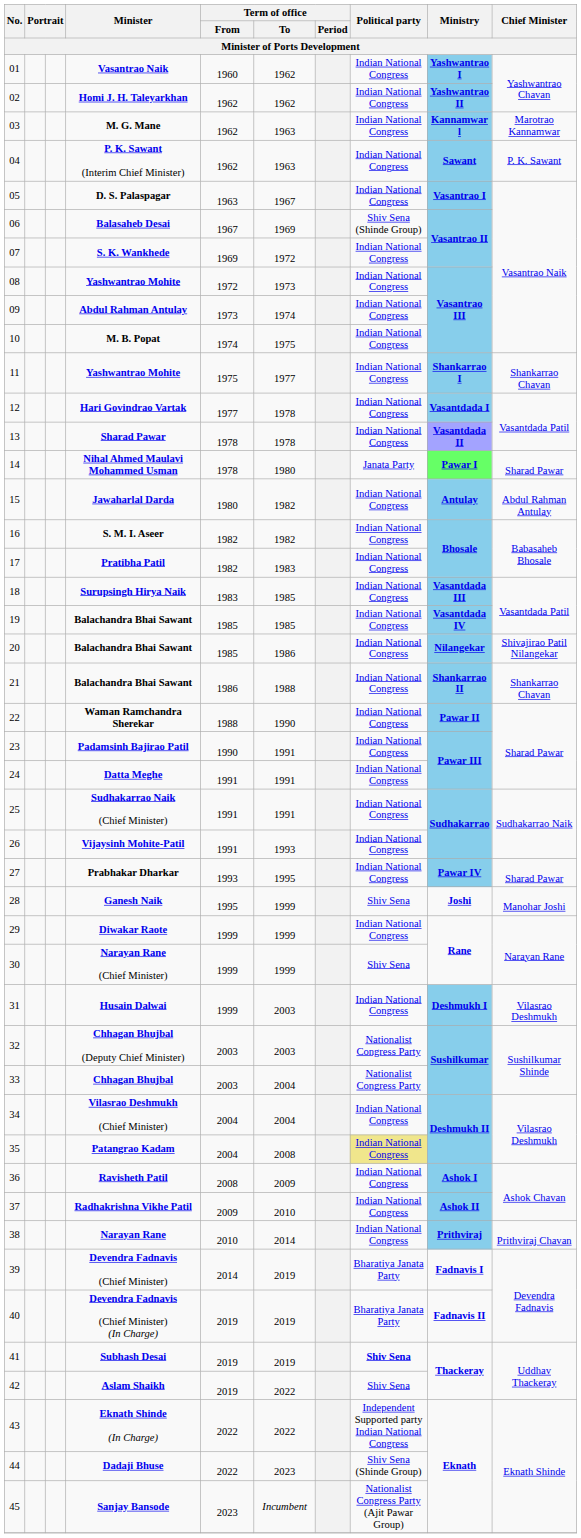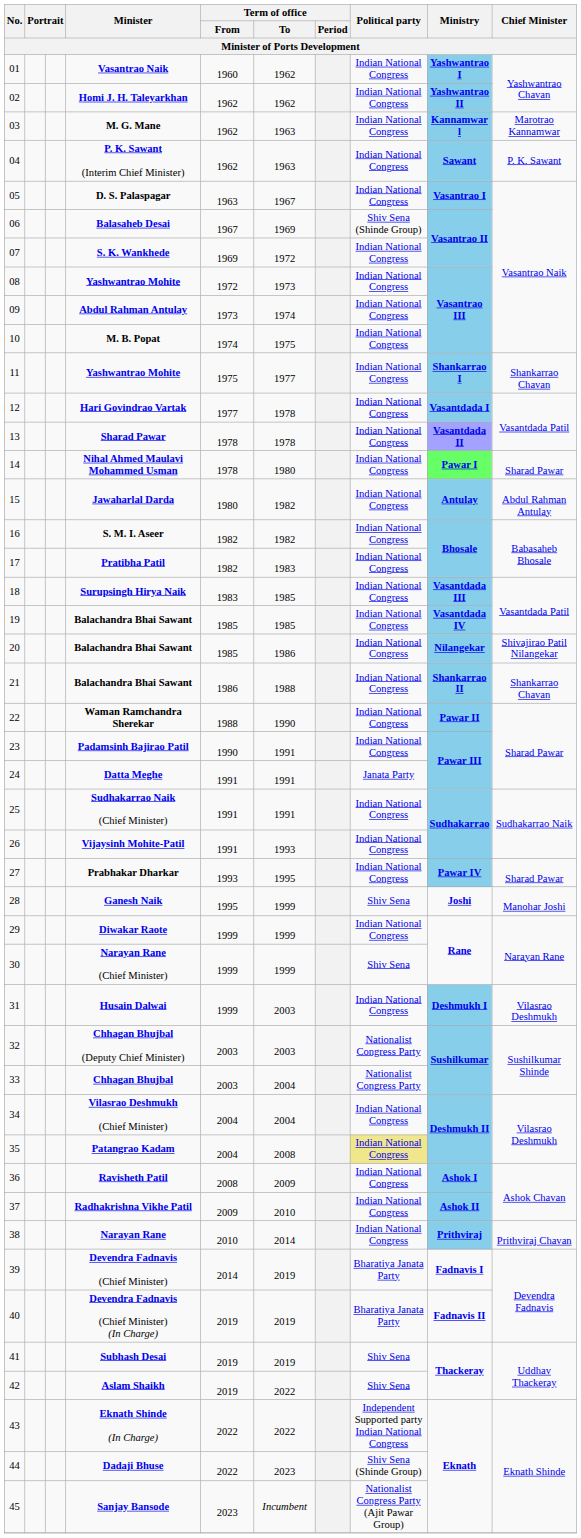(389, 464) Janata Party -> (389, 464) Indian National Congress
(389, 775) Indian National Congress -> (389, 775) Janata Party
(389, 1356) bold -> (389, 1356) normal
